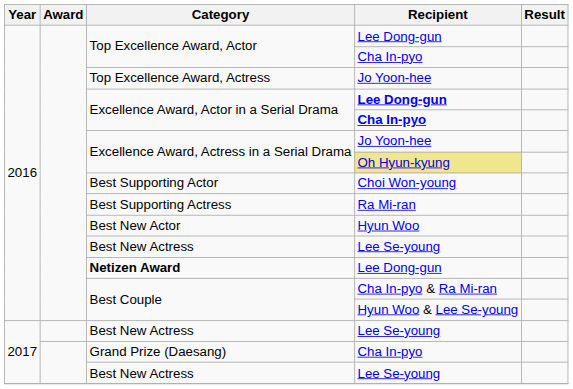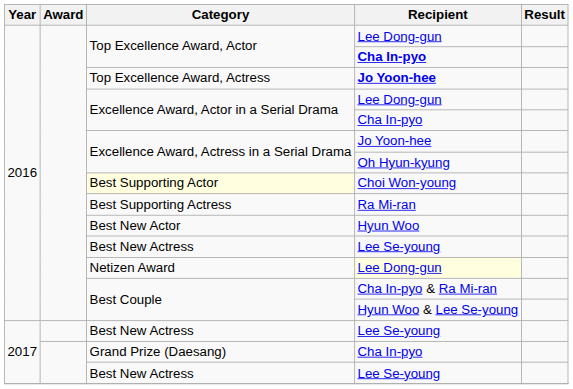(390, 57) normal -> (392, 57) bold
(394, 78) normal -> (397, 78) bold
(402, 99) bold -> (400, 99) normal
(392, 120) bold -> (390, 120) normal
(404, 162) khaki background -> (404, 162) no background
(154, 183) no background -> (154, 183) lightyellow background
(135, 267) bold -> (132, 267) normal
(400, 267) no background -> (400, 267) lightyellow background
